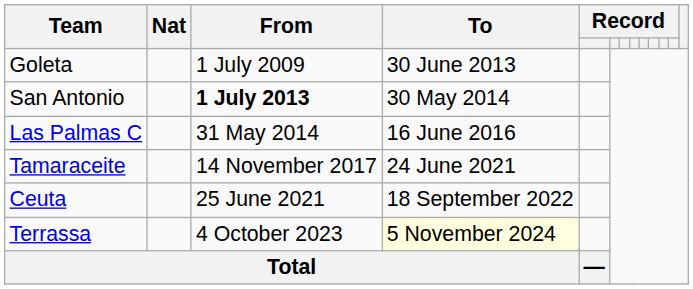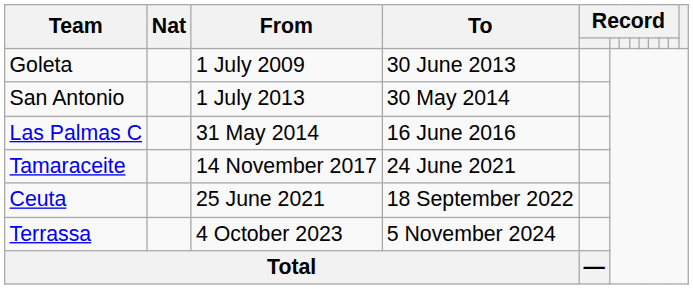(253, 98) bold -> (250, 98) normal
(471, 233) lightyellow background -> (471, 233) no background
